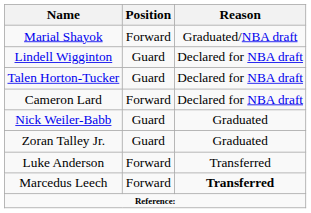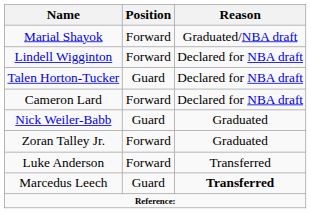(148, 57) Guard -> (148, 57) Forward
(148, 141) Guard -> (148, 141) Forward
(148, 183) Forward -> (148, 183) Guard
